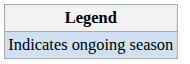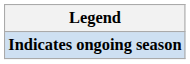(91, 45) normal -> (95, 45) bold
